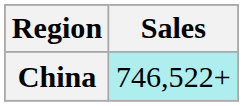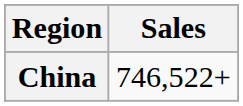(173, 76) paleturquoise background -> (173, 76) no background
